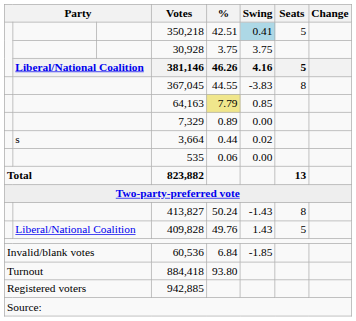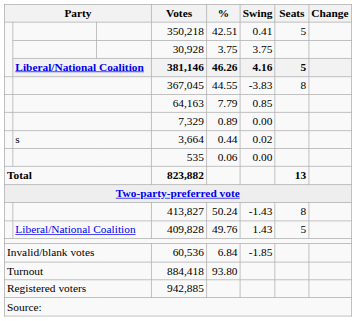(263, 31) lightblue background -> (263, 31) no background
(228, 103) khaki background -> (228, 103) no background
